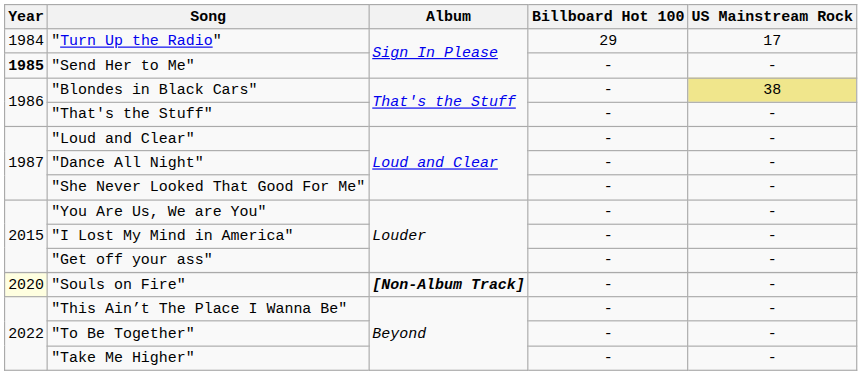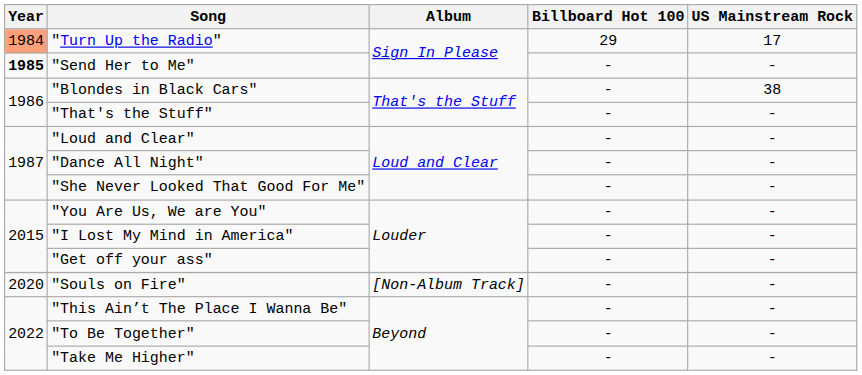(26, 41) no background -> (26, 41) lightsalmon background
(772, 90) khaki background -> (772, 90) no background
(26, 285) lightyellow background -> (26, 285) no background
(449, 285) bold -> (449, 285) normal
